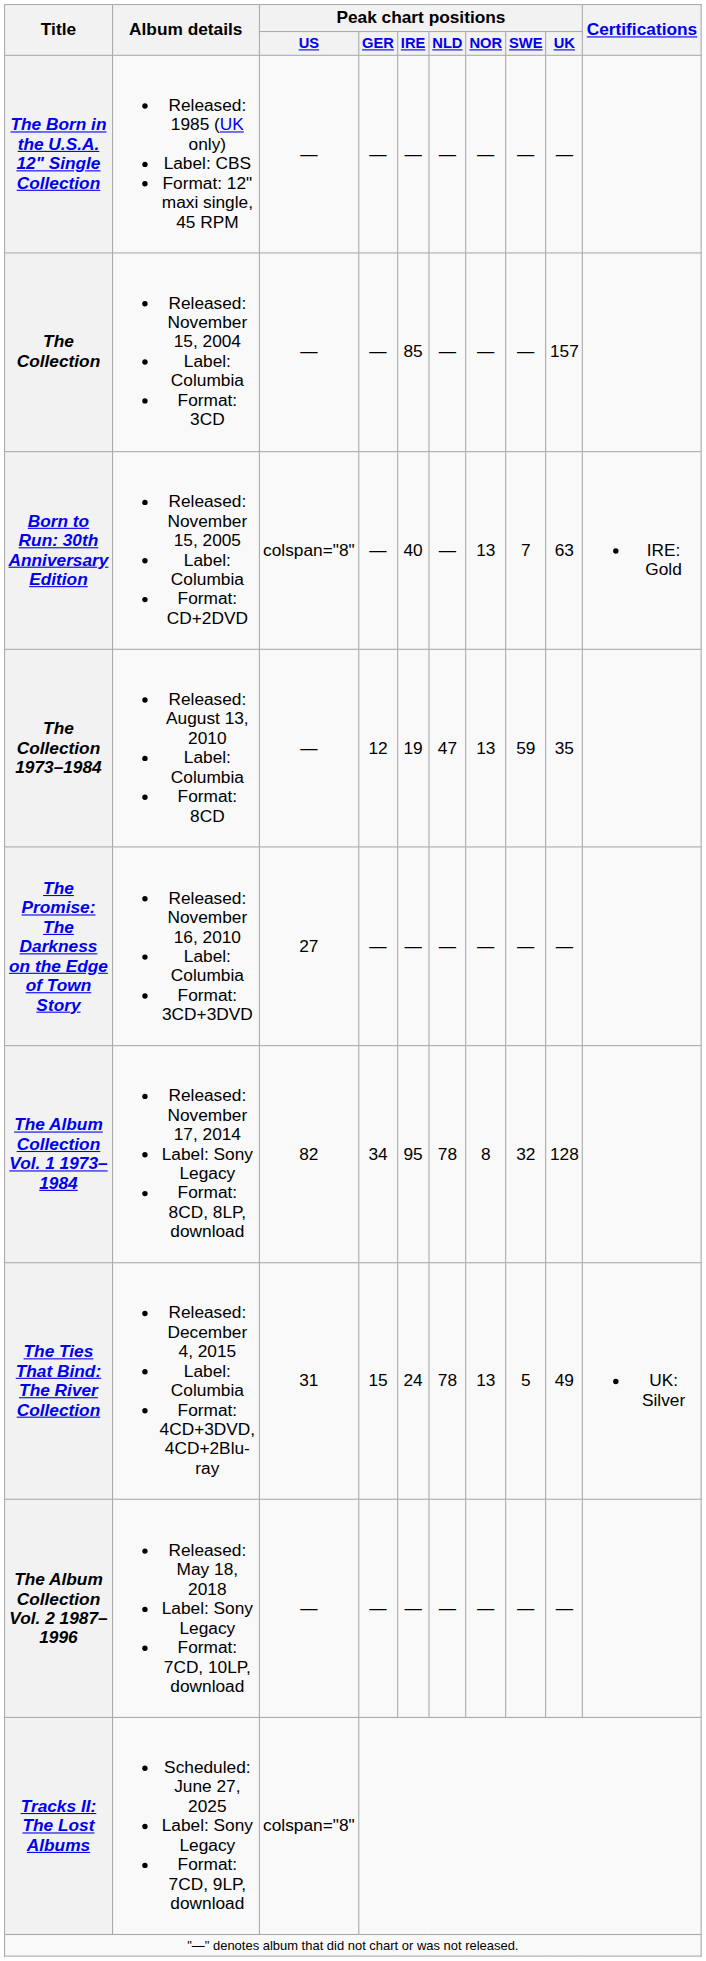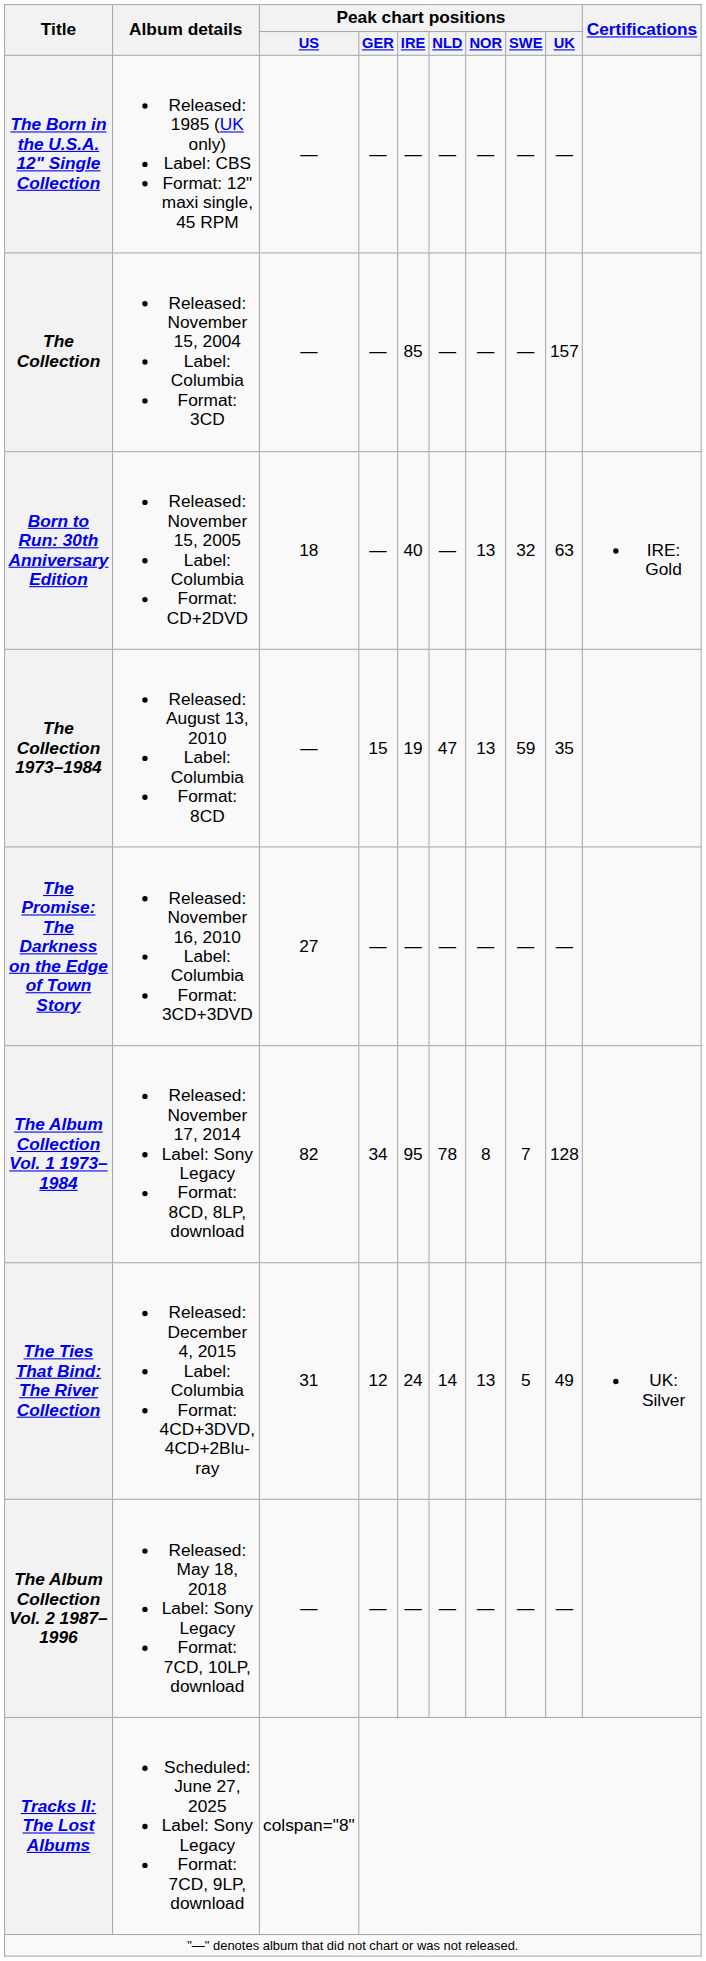(309, 550) colspan="8" -> (309, 550) 18
(526, 550) 7 -> (526, 550) 32
(378, 748) 12 -> (378, 748) 15
(526, 1154) 32 -> (526, 1154) 7
(378, 1381) 15 -> (378, 1381) 12
(447, 1381) 78 -> (447, 1381) 14
